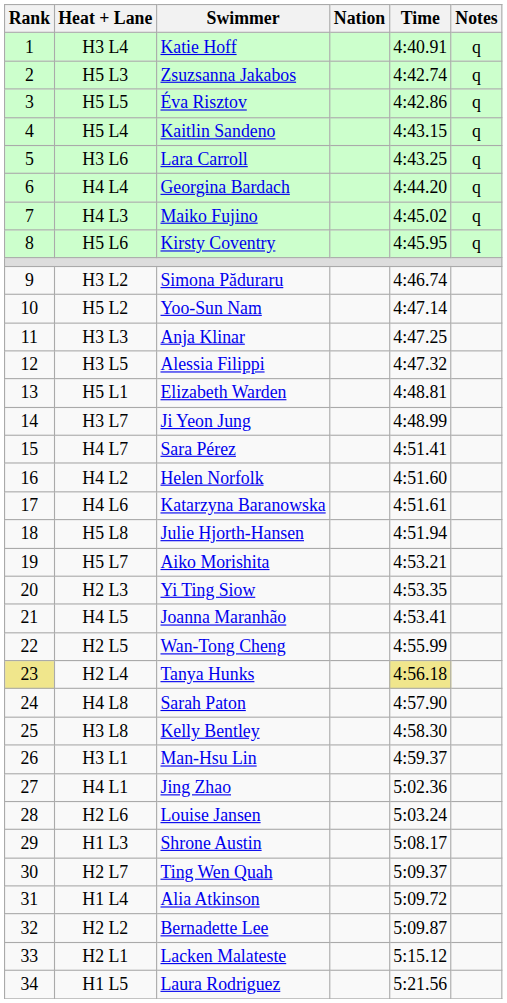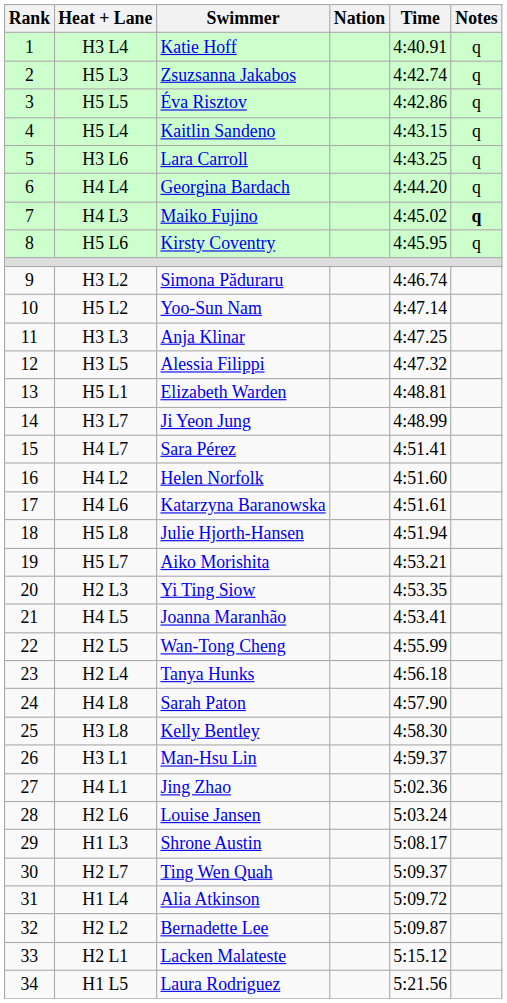(477, 215) normal -> (477, 215) bold
(29, 674) khaki background -> (29, 674) no background
(420, 674) khaki background -> (420, 674) no background
